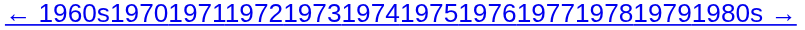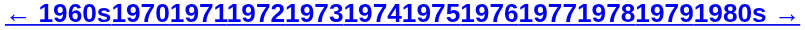(401, 13) normal -> (403, 13) bold
